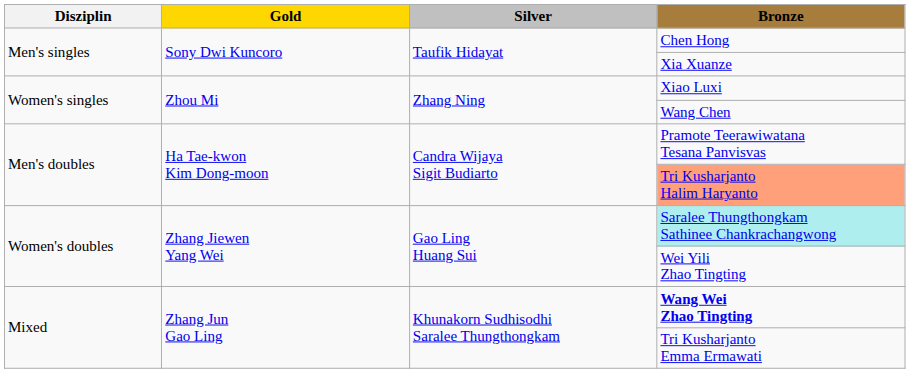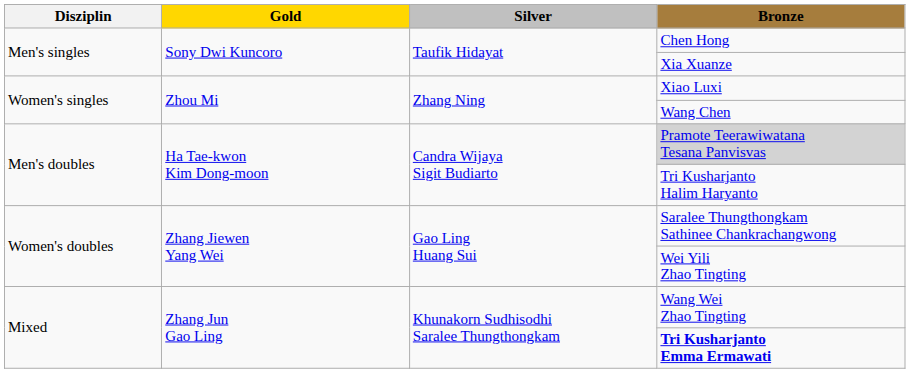(733, 144) no background -> (733, 144) lightgrey background
(709, 184) lightsalmon background -> (709, 184) no background
(748, 225) paleturquoise background -> (748, 225) no background
(706, 307) bold -> (703, 307) normal
(711, 348) normal -> (716, 348) bold
